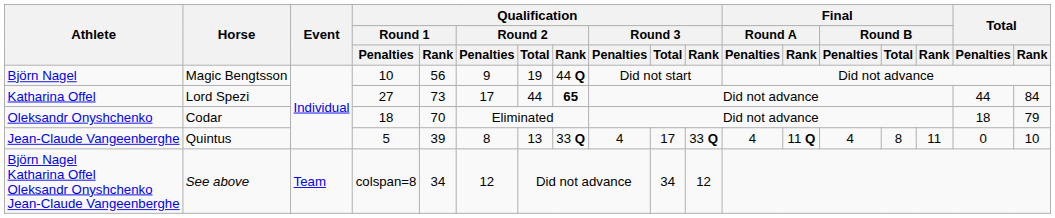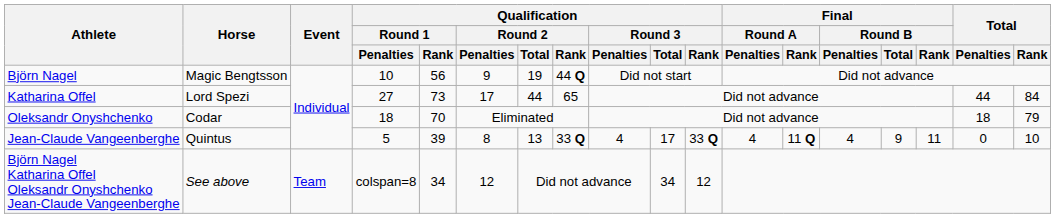(571, 97) bold -> (571, 97) normal
(898, 139) 8 -> (898, 139) 9
